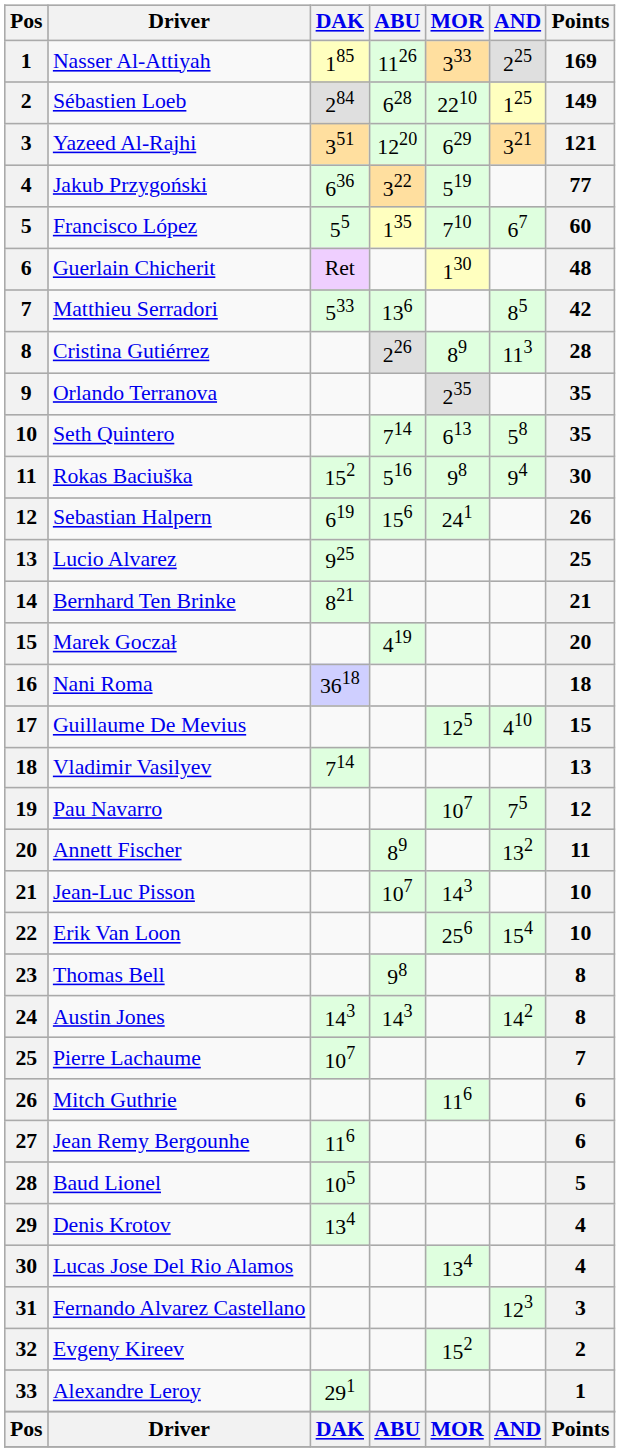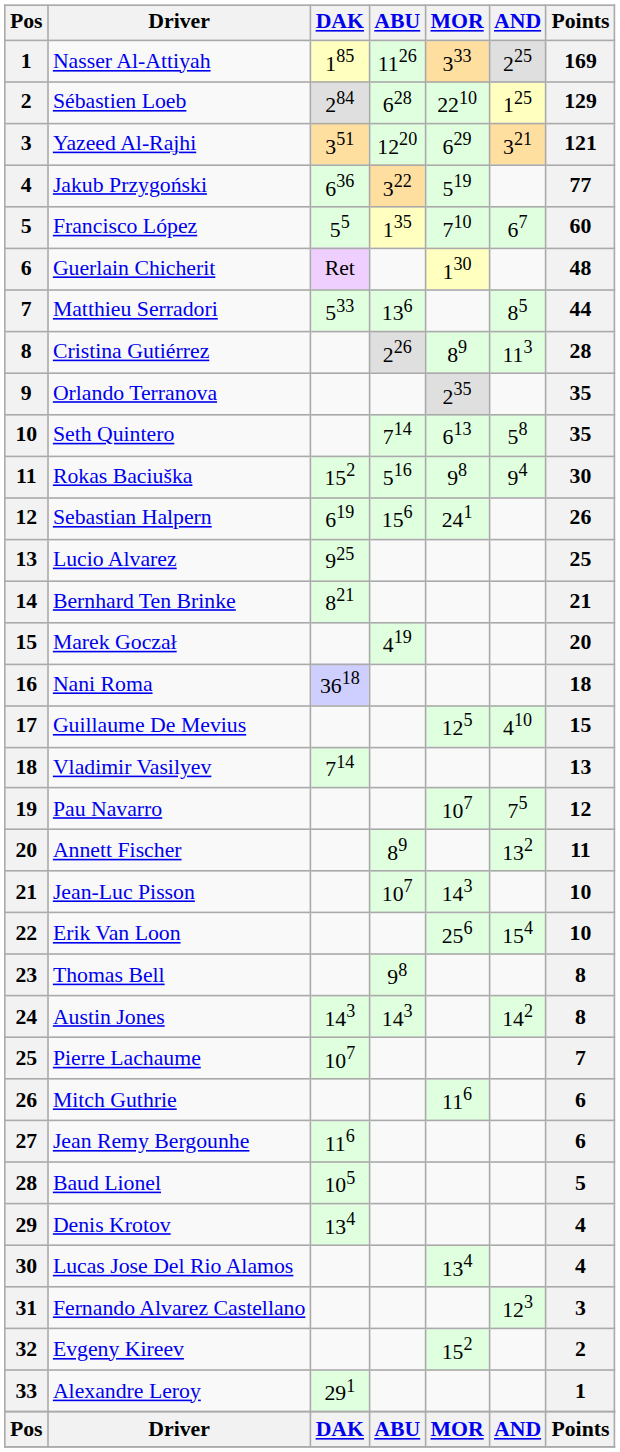(580, 102) 149 -> (580, 102) 129
(580, 310) 42 -> (580, 310) 44
